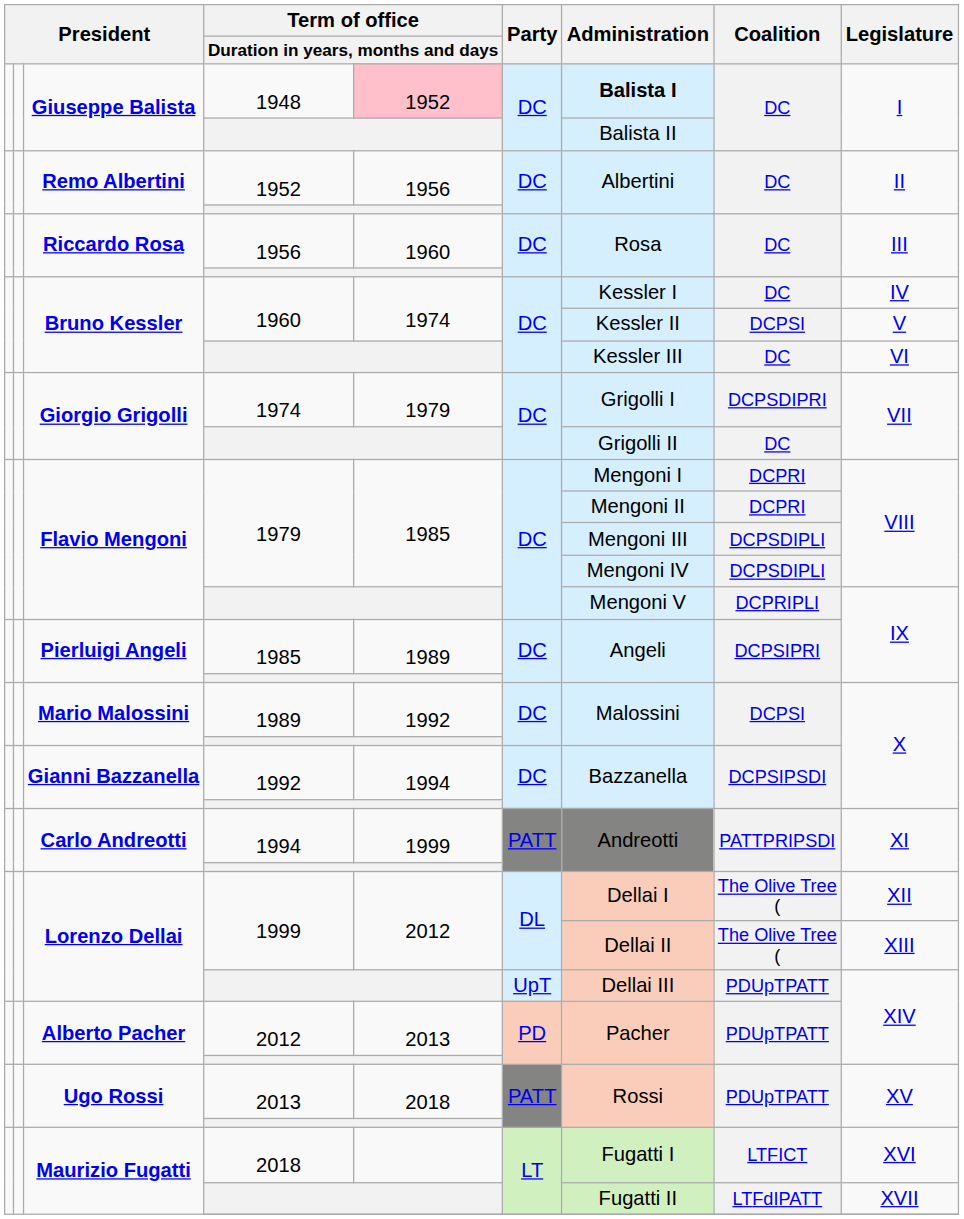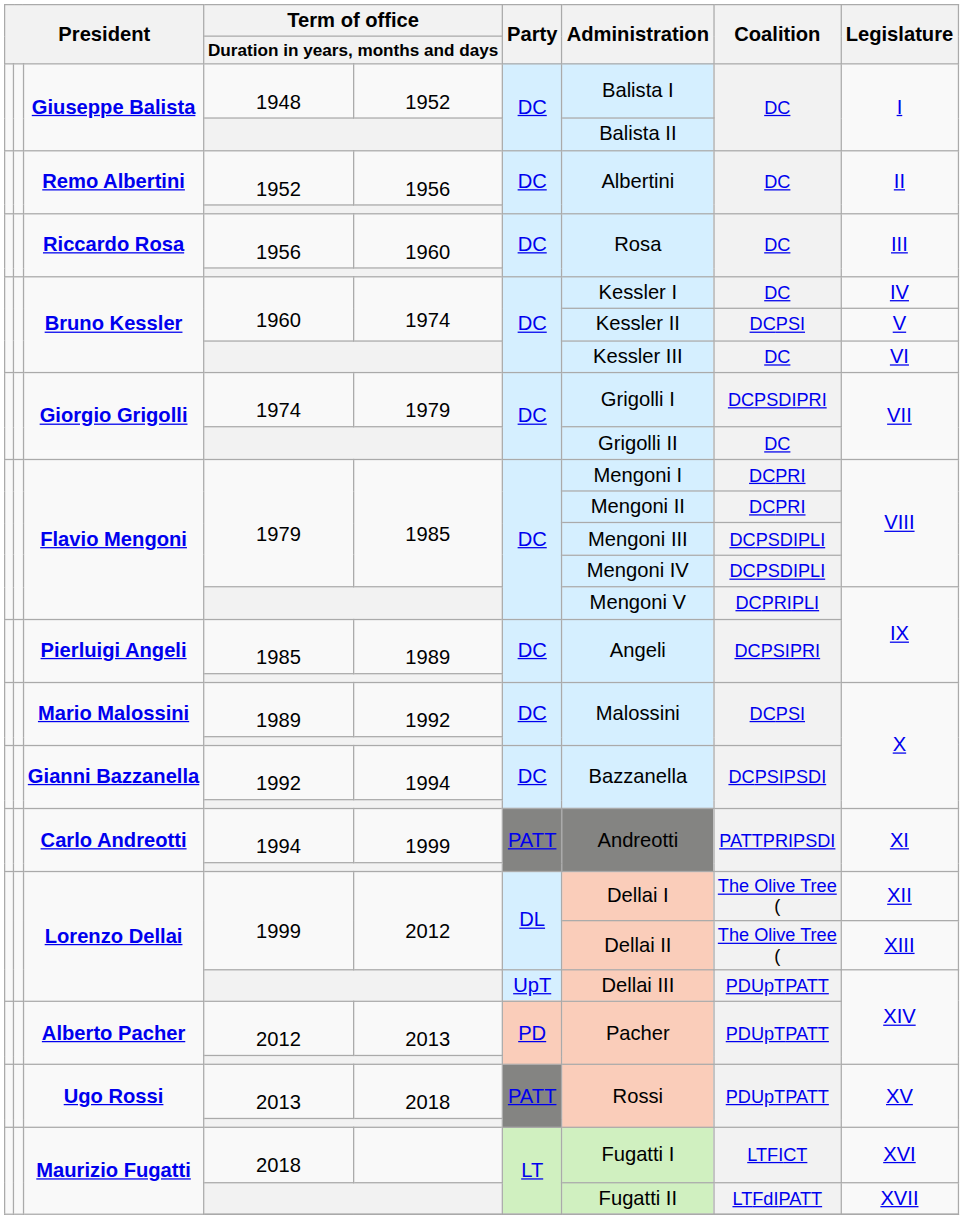(428, 102) pink background -> (428, 102) no background
(638, 90) bold -> (638, 90) normal
